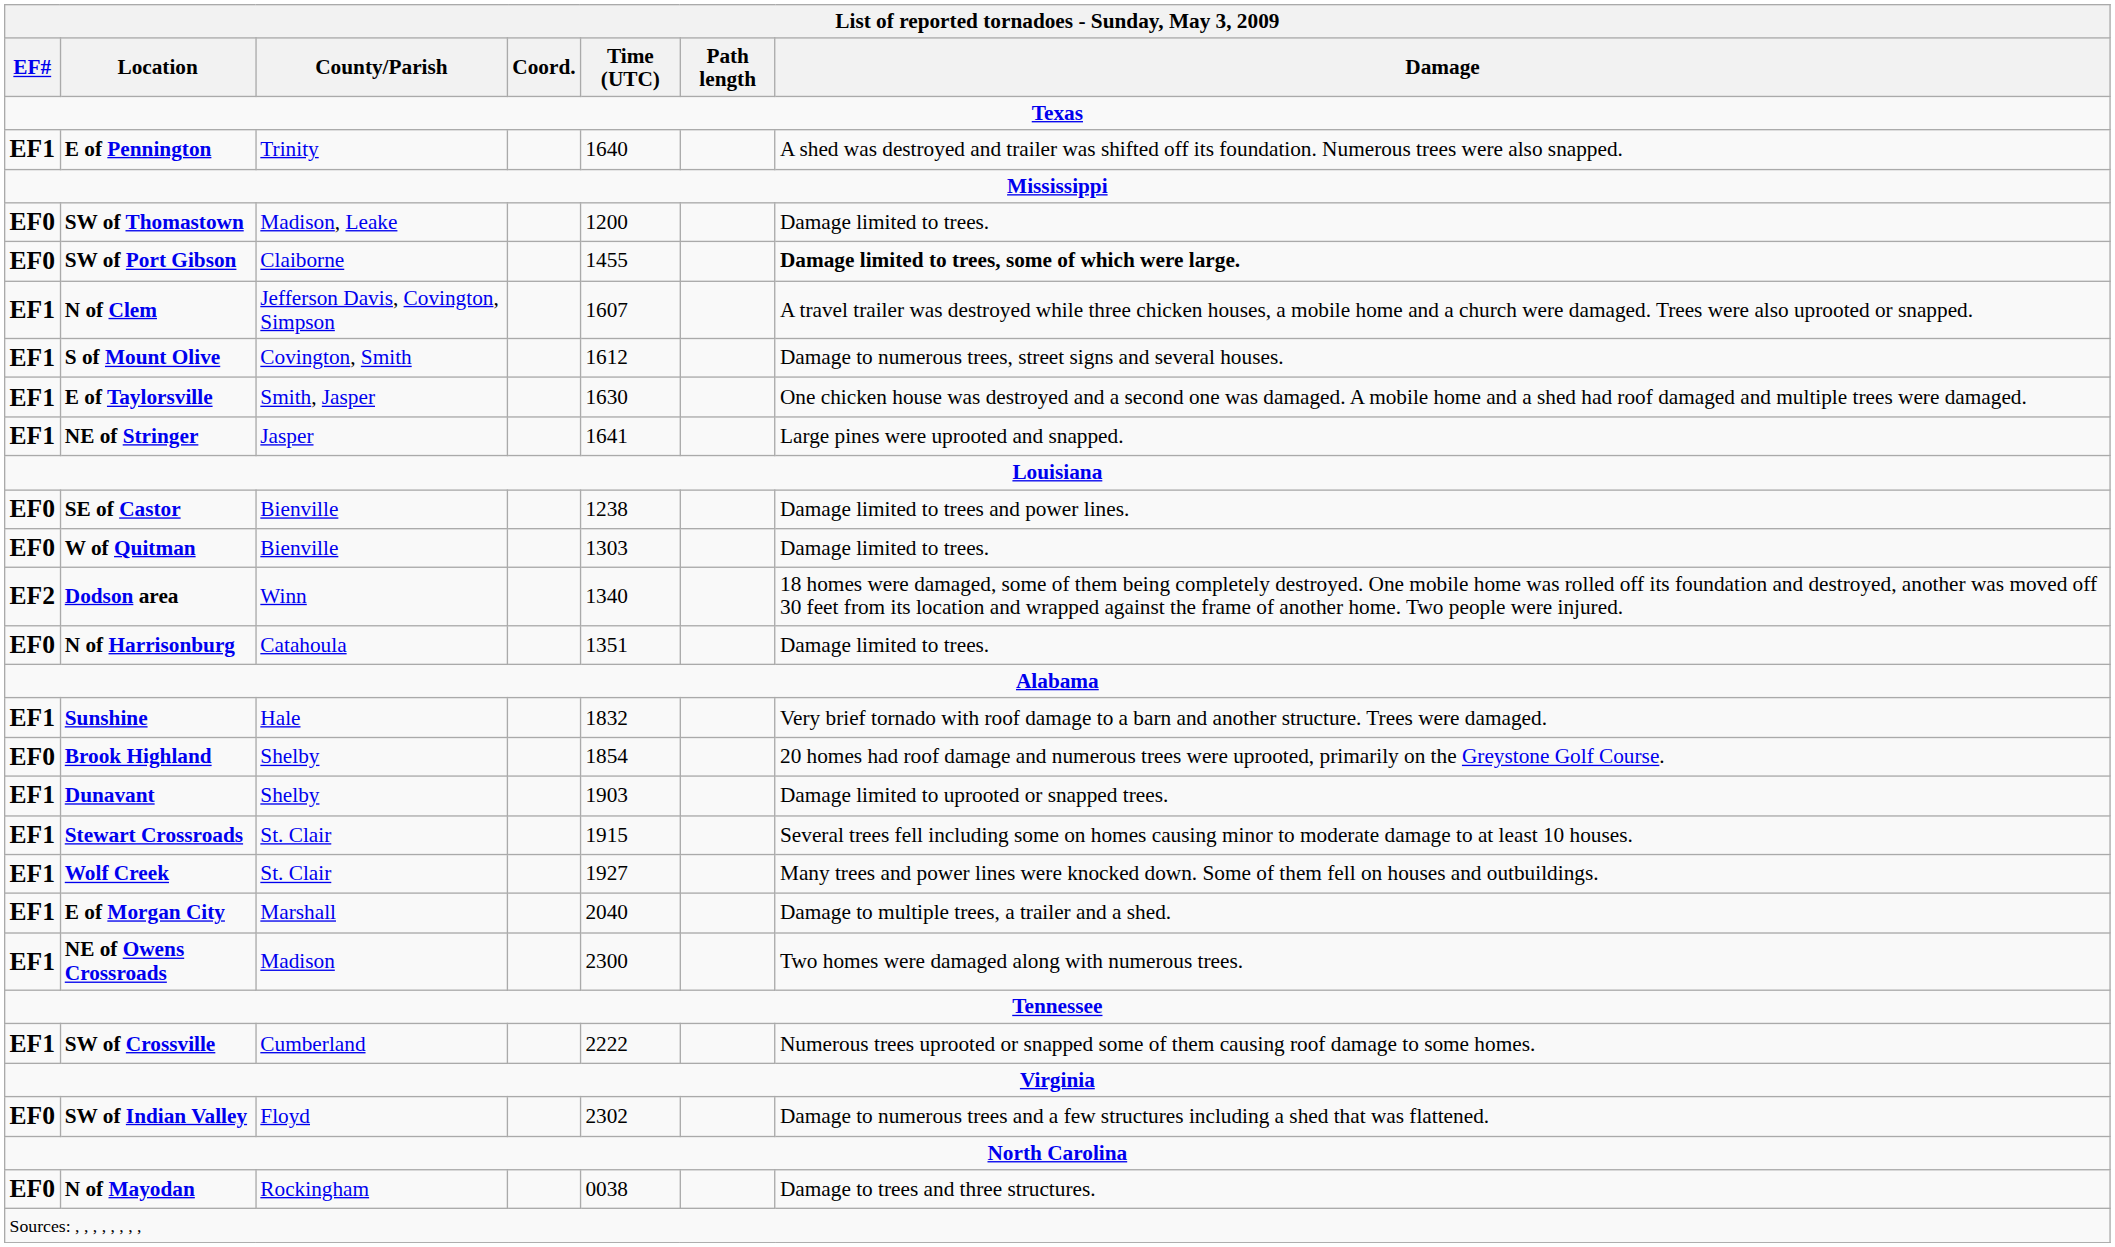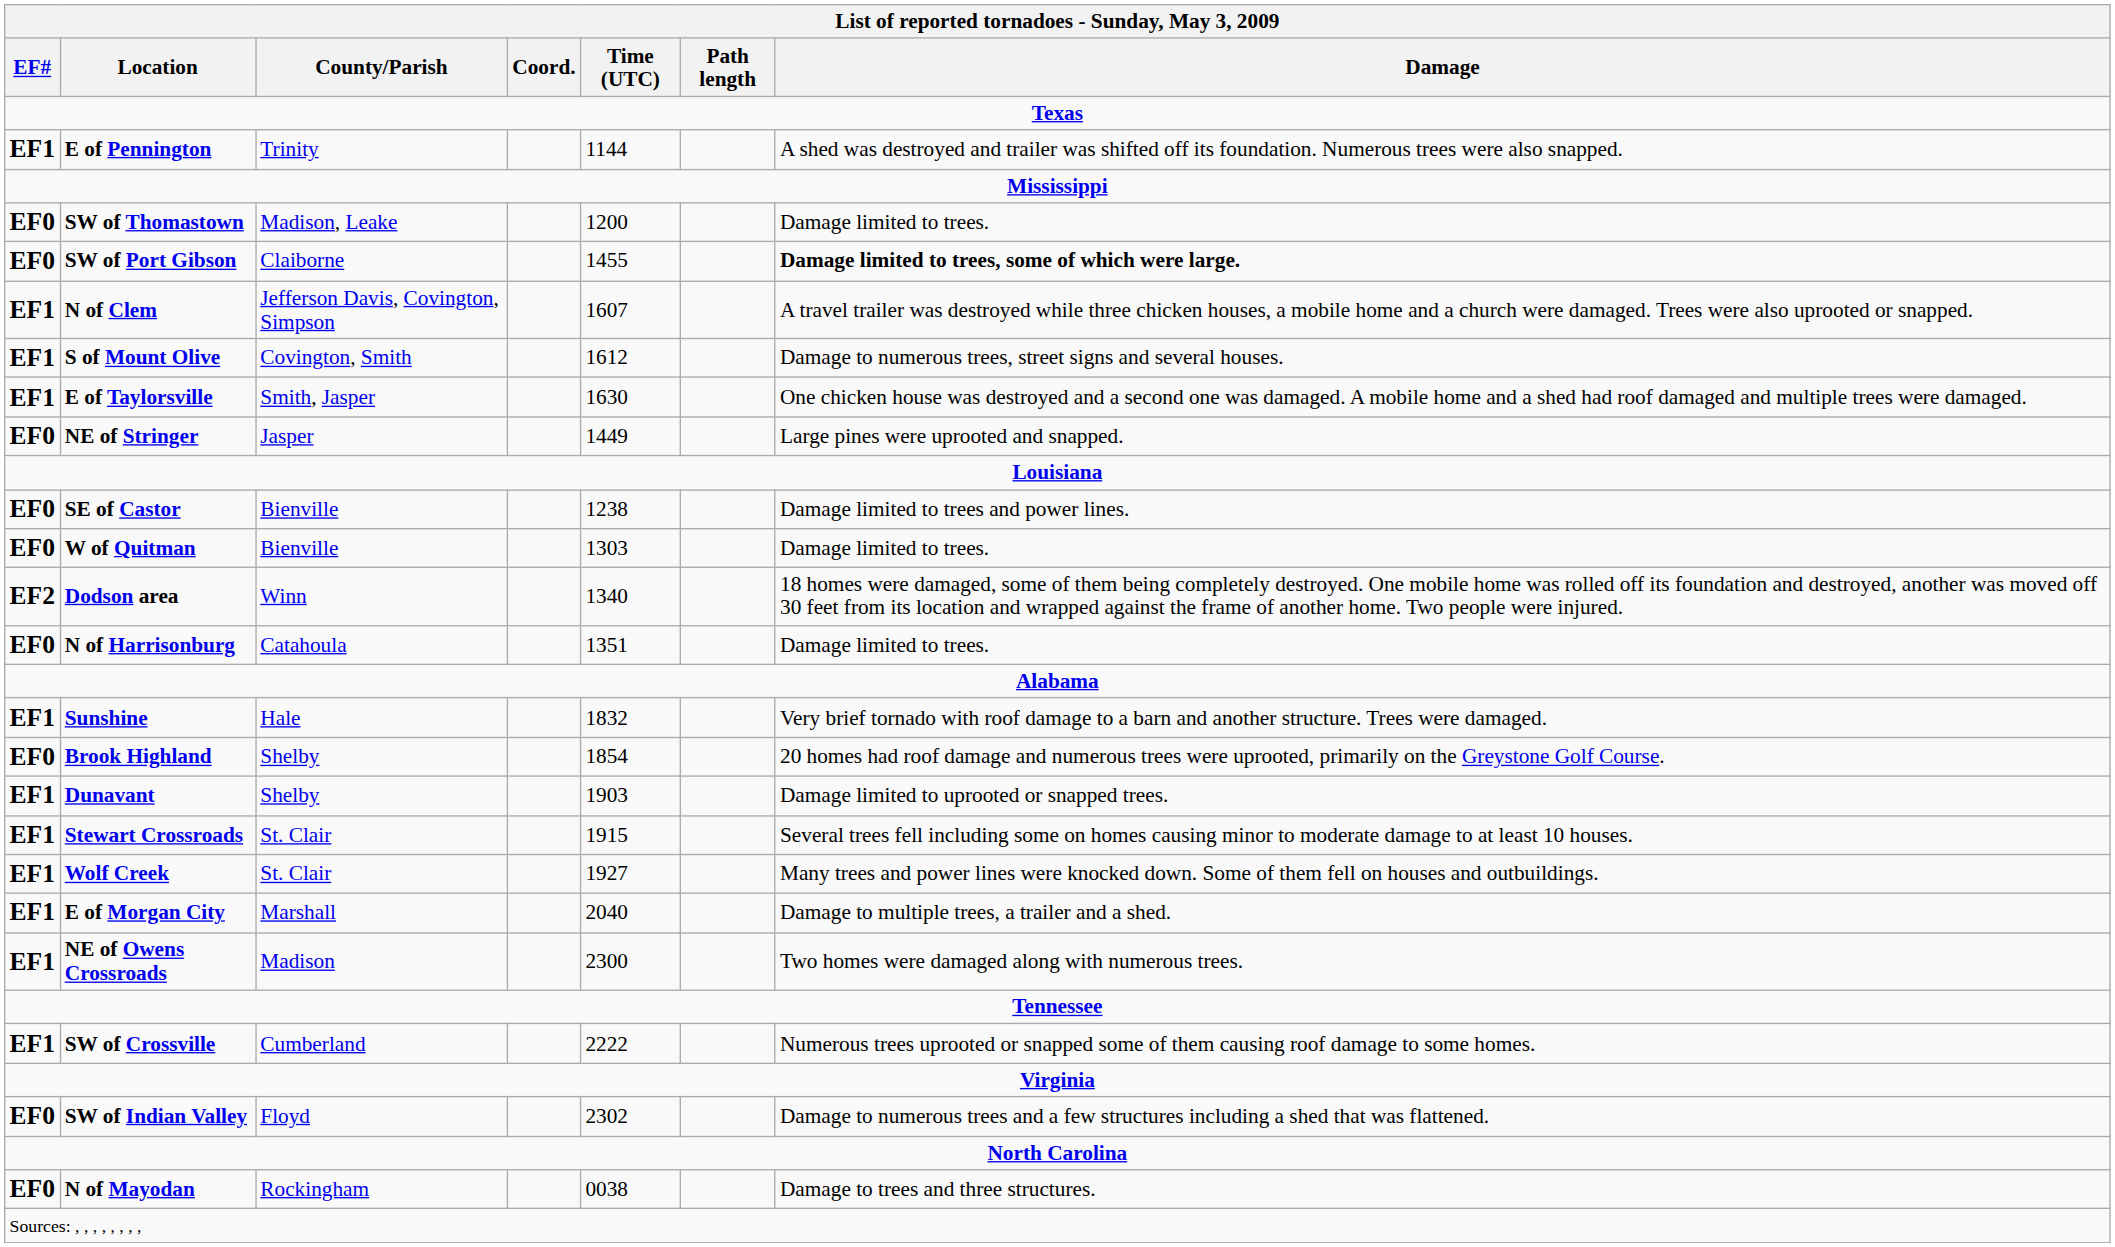(607, 149) 1640 -> (606, 149) 1144
(32, 436) EF1 -> (32, 436) EF0
(607, 436) 1641 -> (607, 436) 1449
